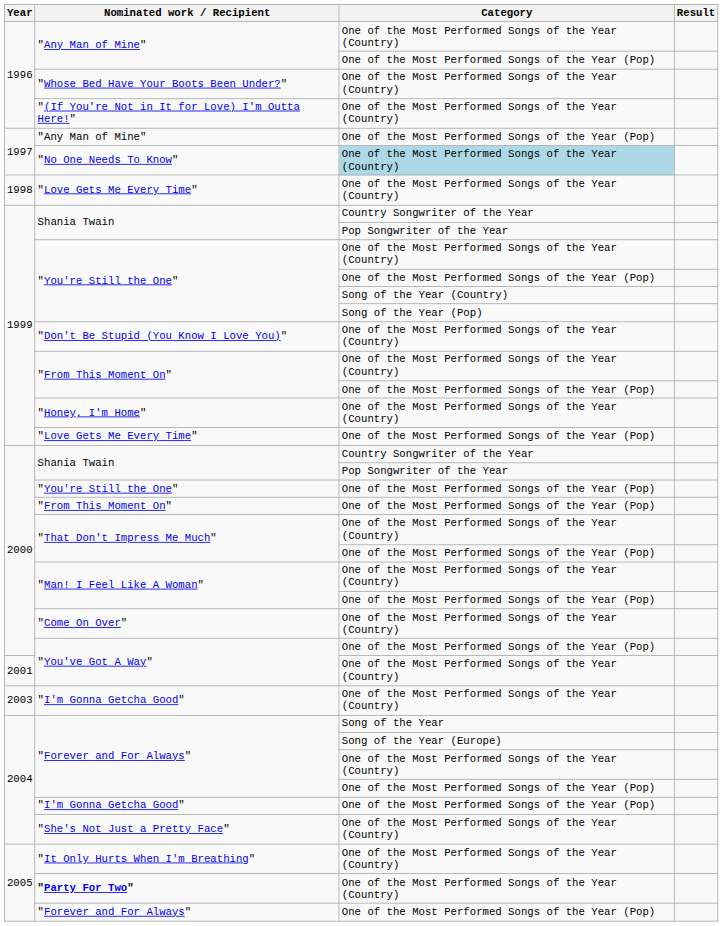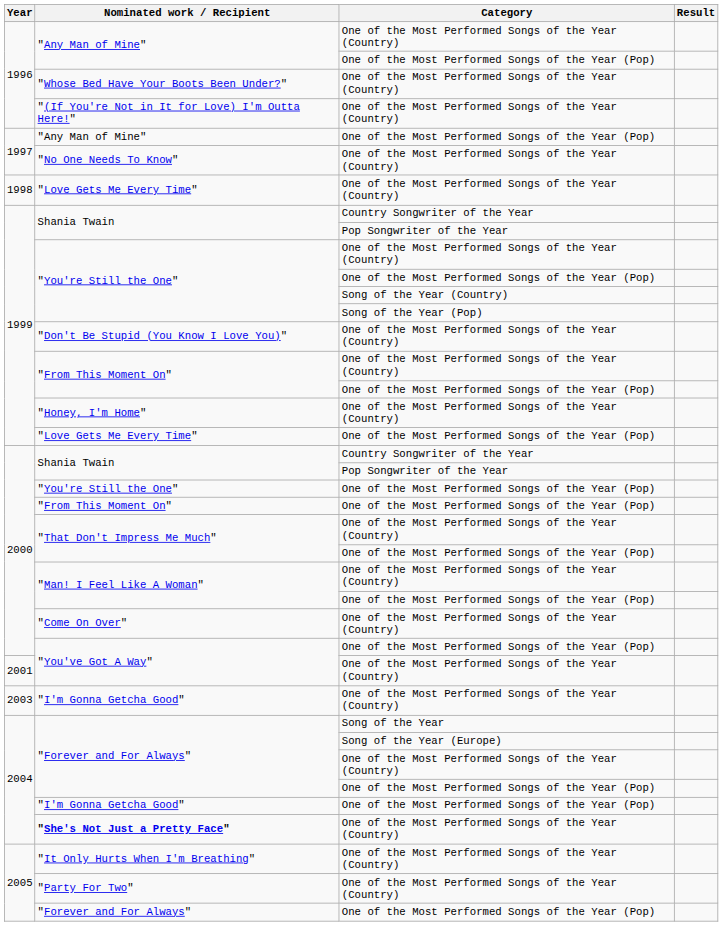(479, 160) lightblue background -> (479, 160) no background
(134, 829) normal -> (134, 829) bold
(86, 889) bold -> (86, 889) normal
